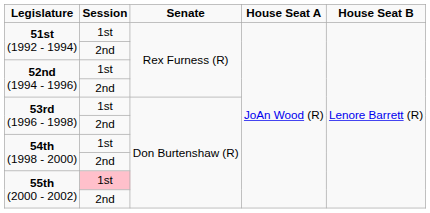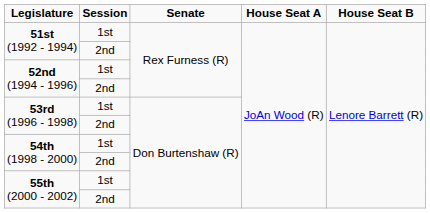(105, 180) pink background -> (105, 180) no background
